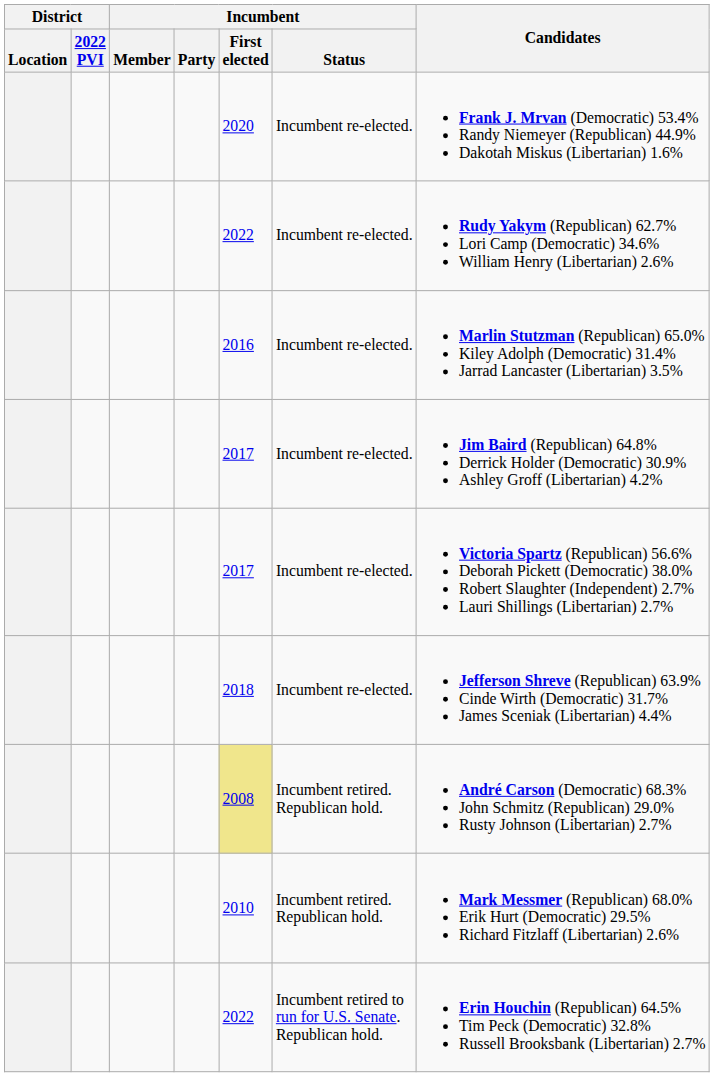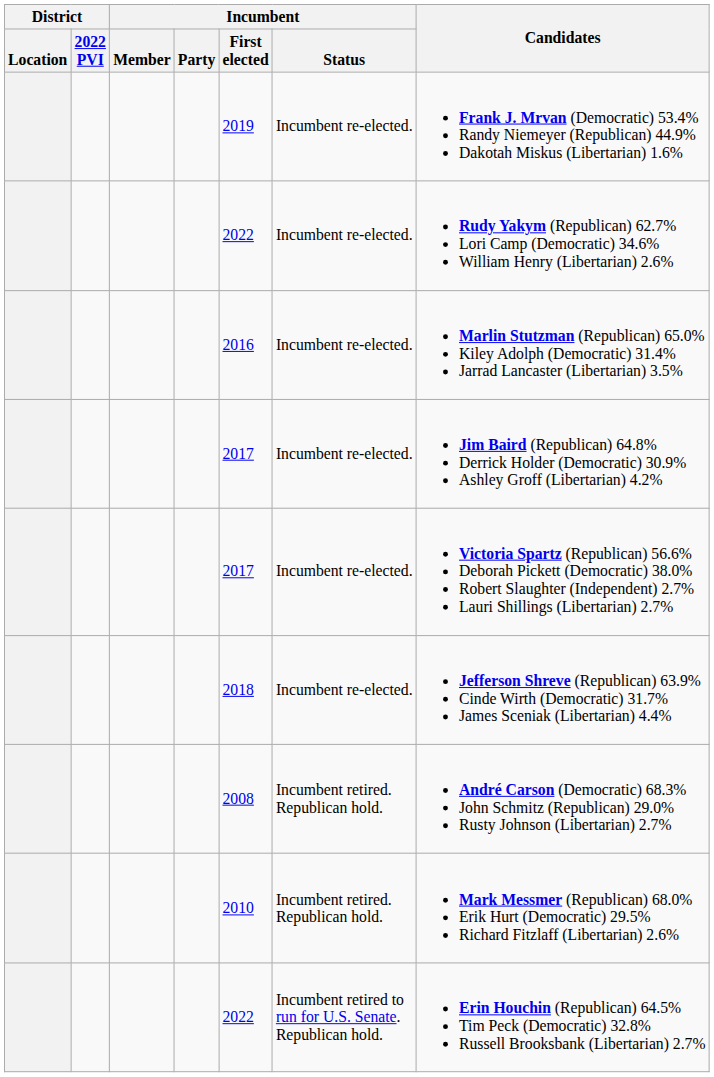(238, 126) 2020 -> (238, 126) 2019
(238, 798) khaki background -> (238, 798) no background
